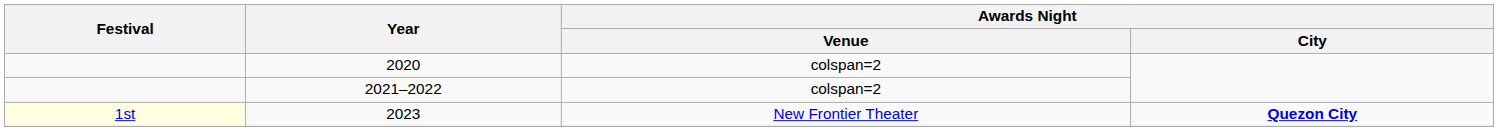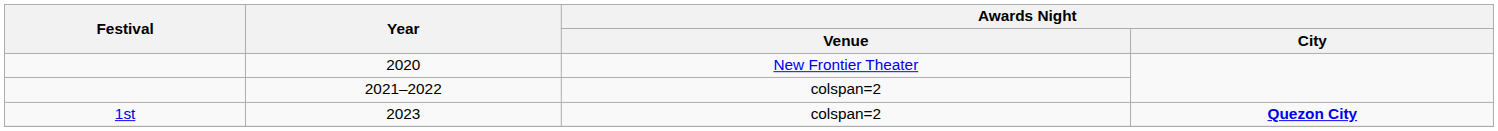(846, 65) colspan=2 -> (846, 65) New Frontier Theater
(125, 114) lightyellow background -> (125, 114) no background
(846, 114) New Frontier Theater -> (846, 114) colspan=2
